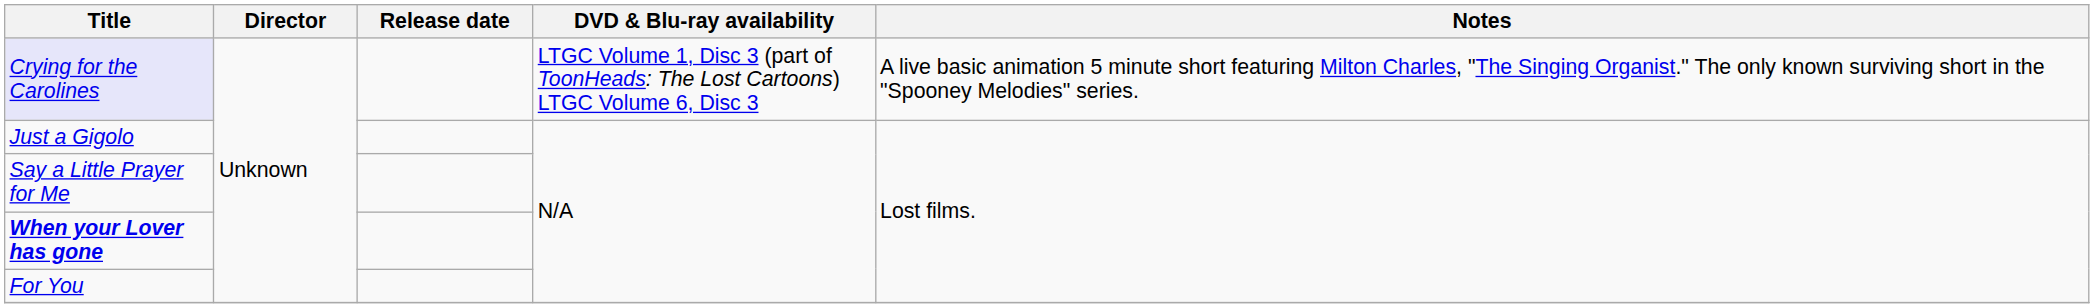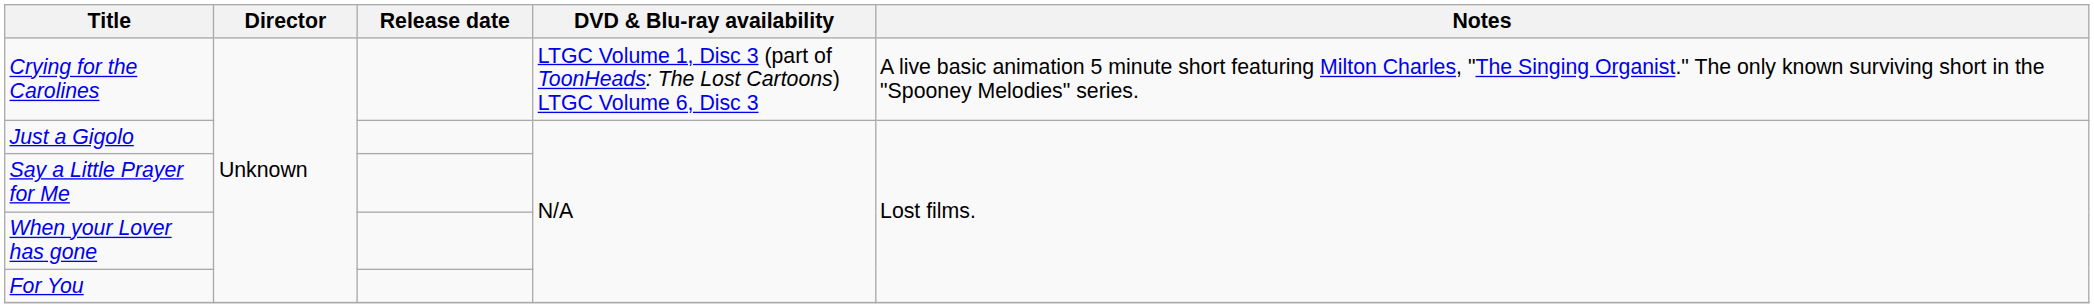(73, 79) lavender background -> (73, 79) no background
(96, 240) bold -> (91, 240) normal
